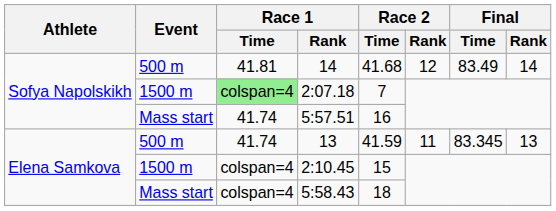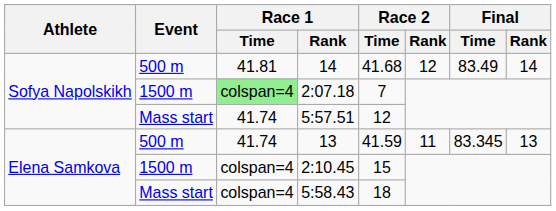(382, 117) 16 -> (382, 117) 12
